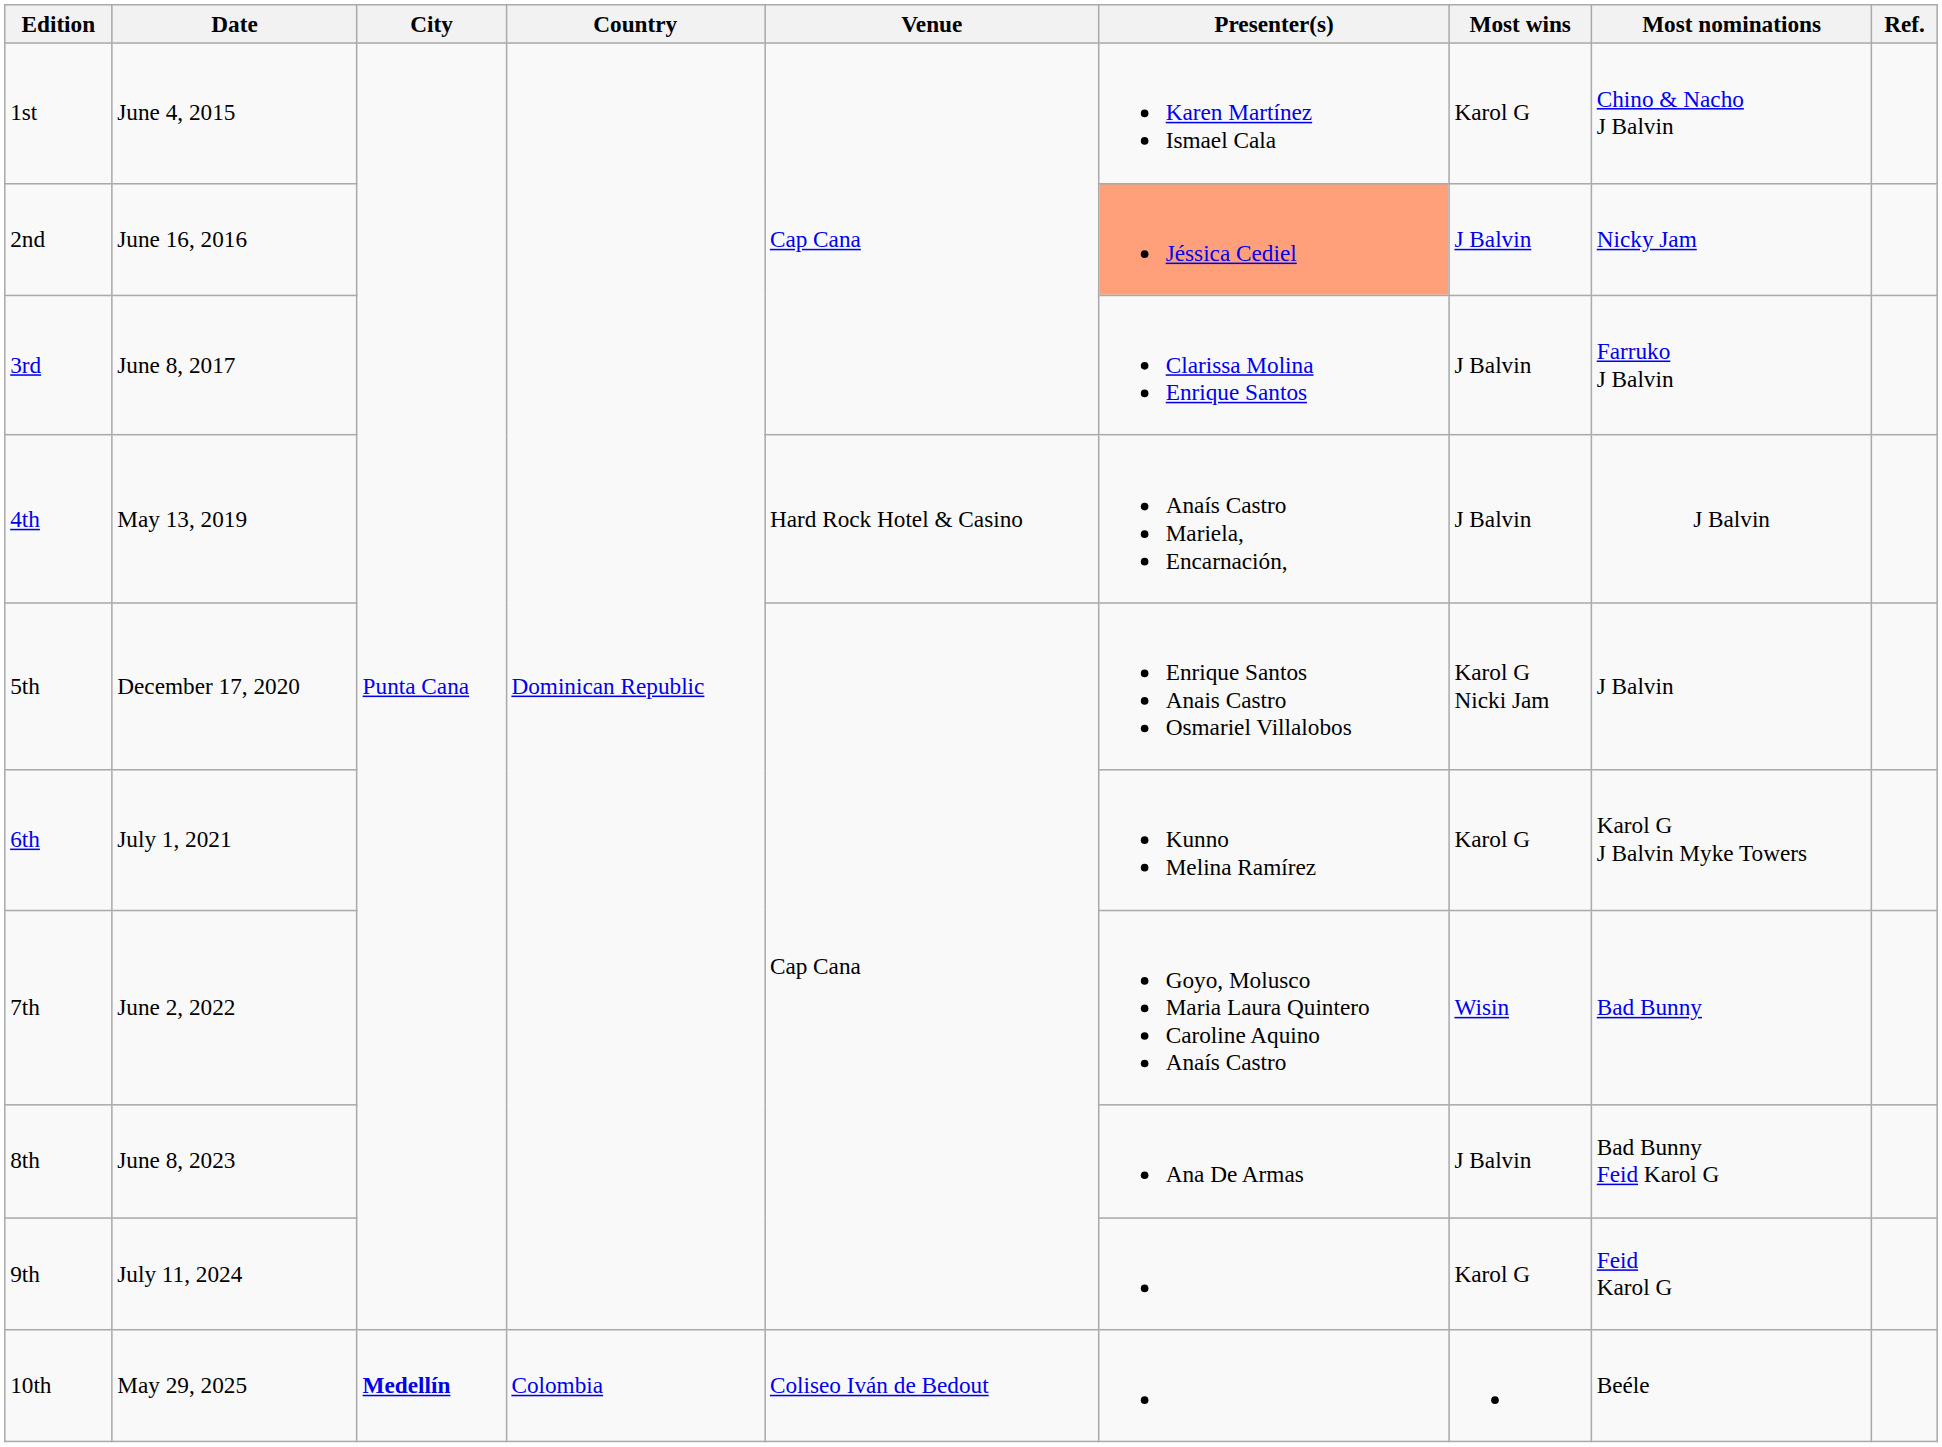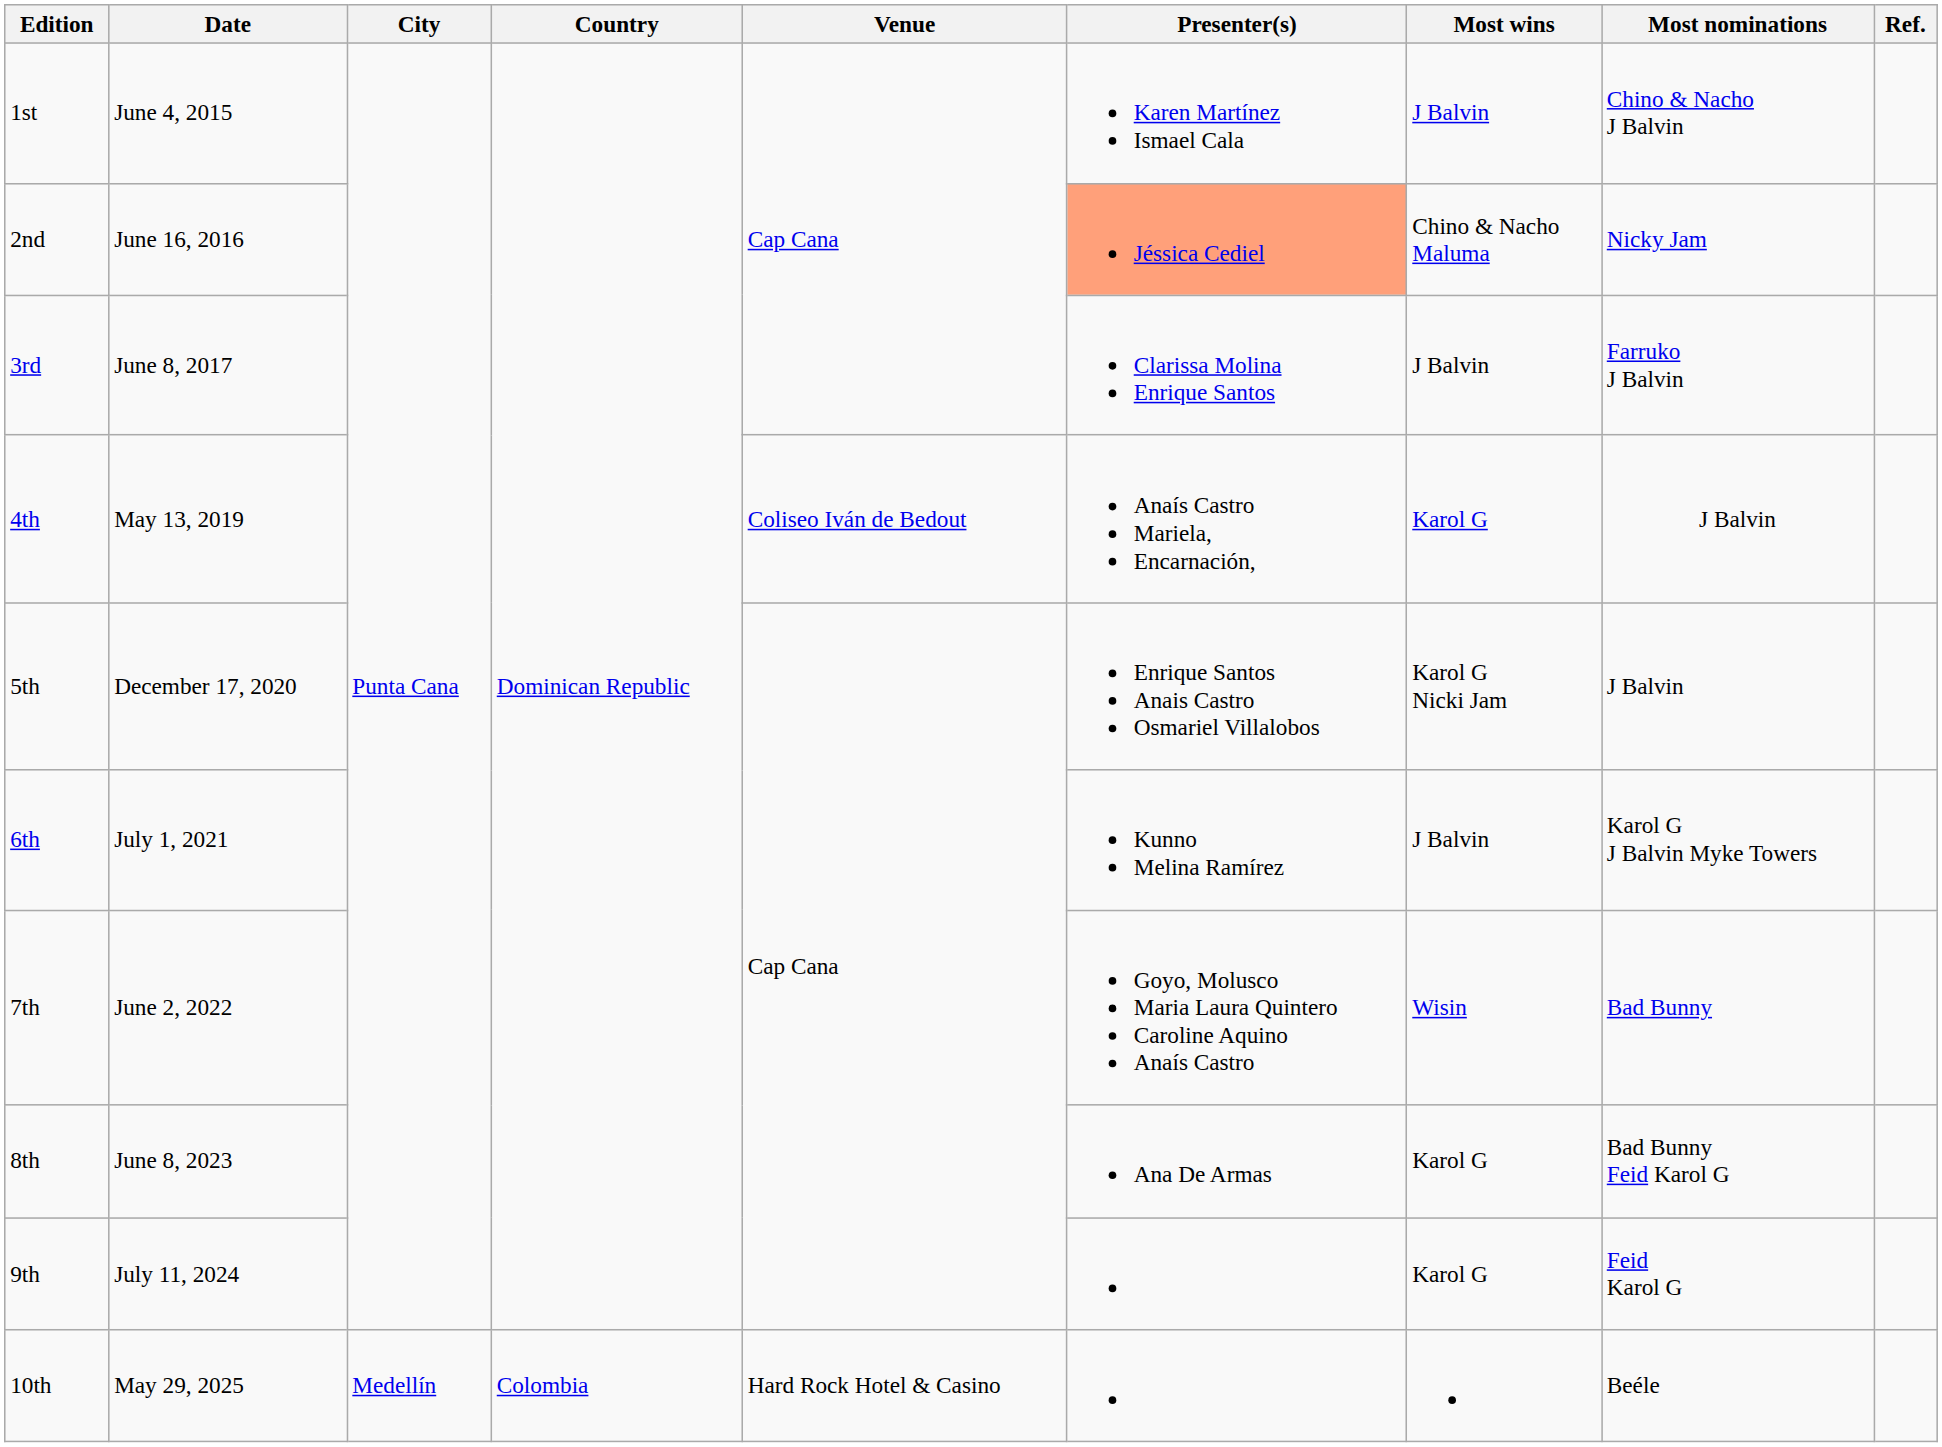(1492, 112) Karol G -> (1451, 112) J Balvin
(1493, 239) J Balvin -> (1486, 239) Chino & Nacho Maluma
(896, 518) Hard Rock Hotel & Casino -> (857, 518) Coliseo Iván de Bedout
(1493, 518) J Balvin -> (1450, 518) Karol G
(1492, 840) Karol G -> (1451, 840) J Balvin
(1493, 1161) J Balvin -> (1450, 1161) Karol G
(407, 1385) bold -> (394, 1385) normal
(879, 1385) Coliseo Iván de Bedout -> (874, 1385) Hard Rock Hotel & Casino
